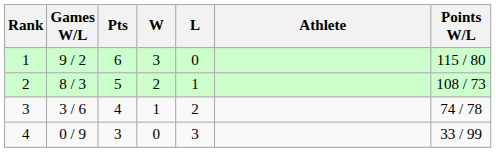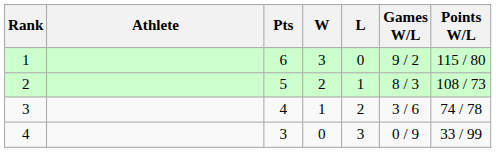columns swapped: (323, 26) <-> (73, 26)
